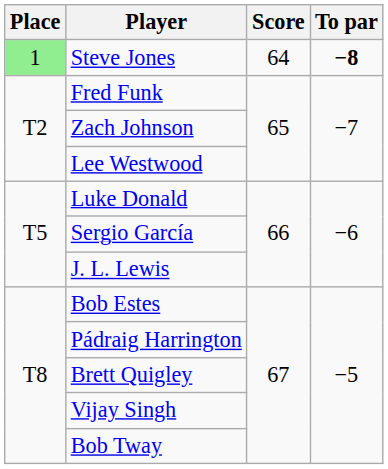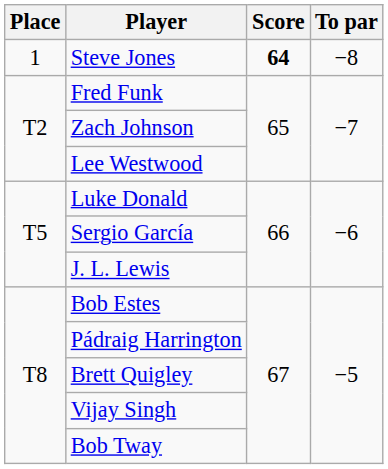(35, 57) lightgreen background -> (35, 57) no background
(278, 57) normal -> (278, 57) bold
(346, 57) bold -> (346, 57) normal
